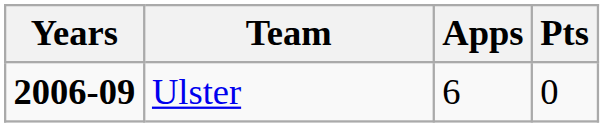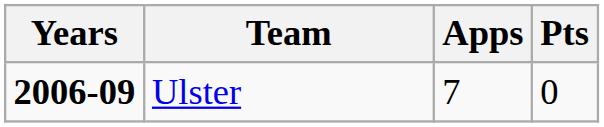(451, 91) 6 -> (451, 91) 7
